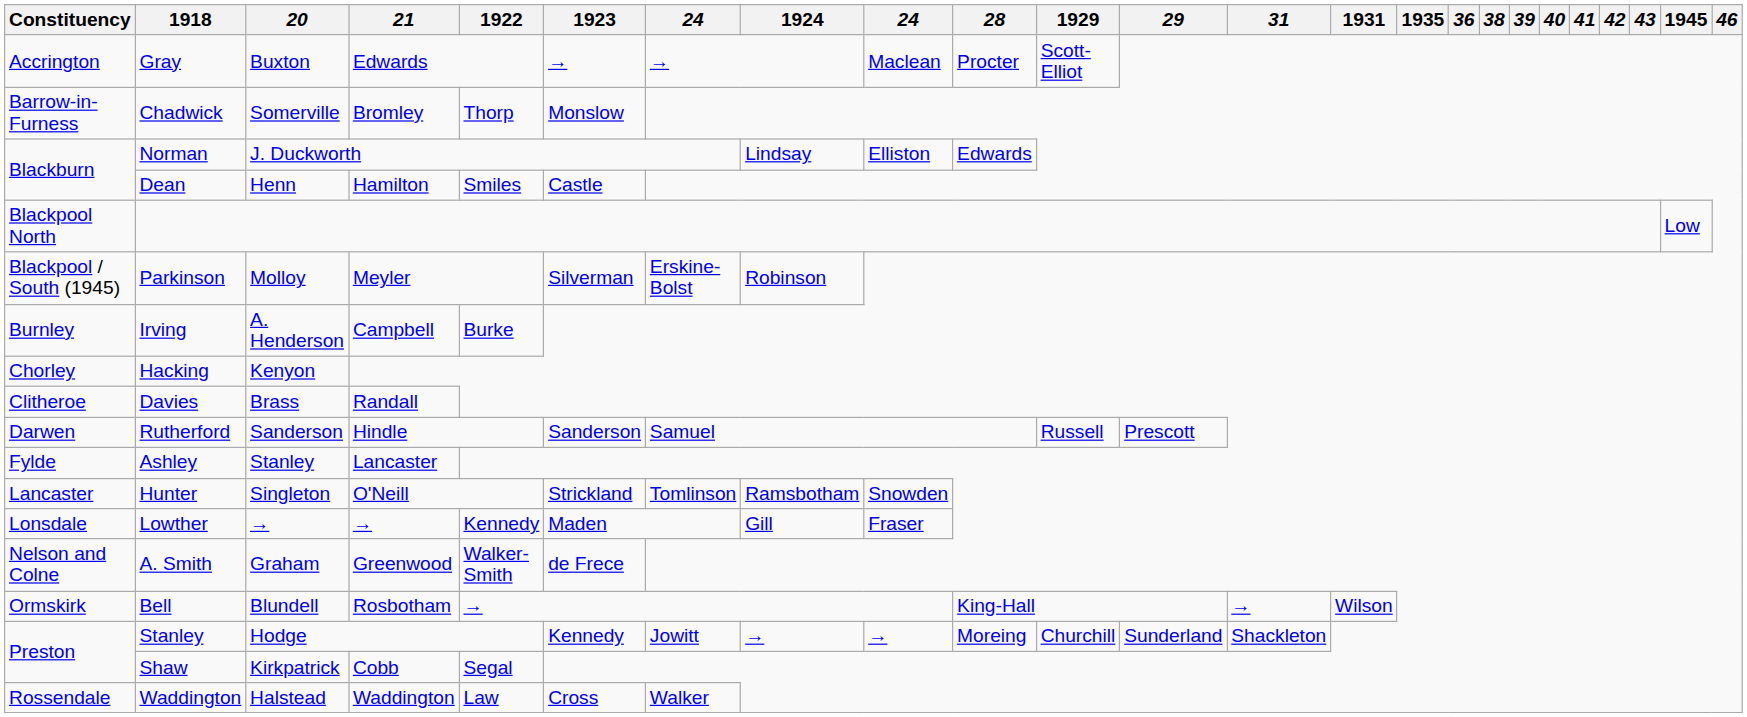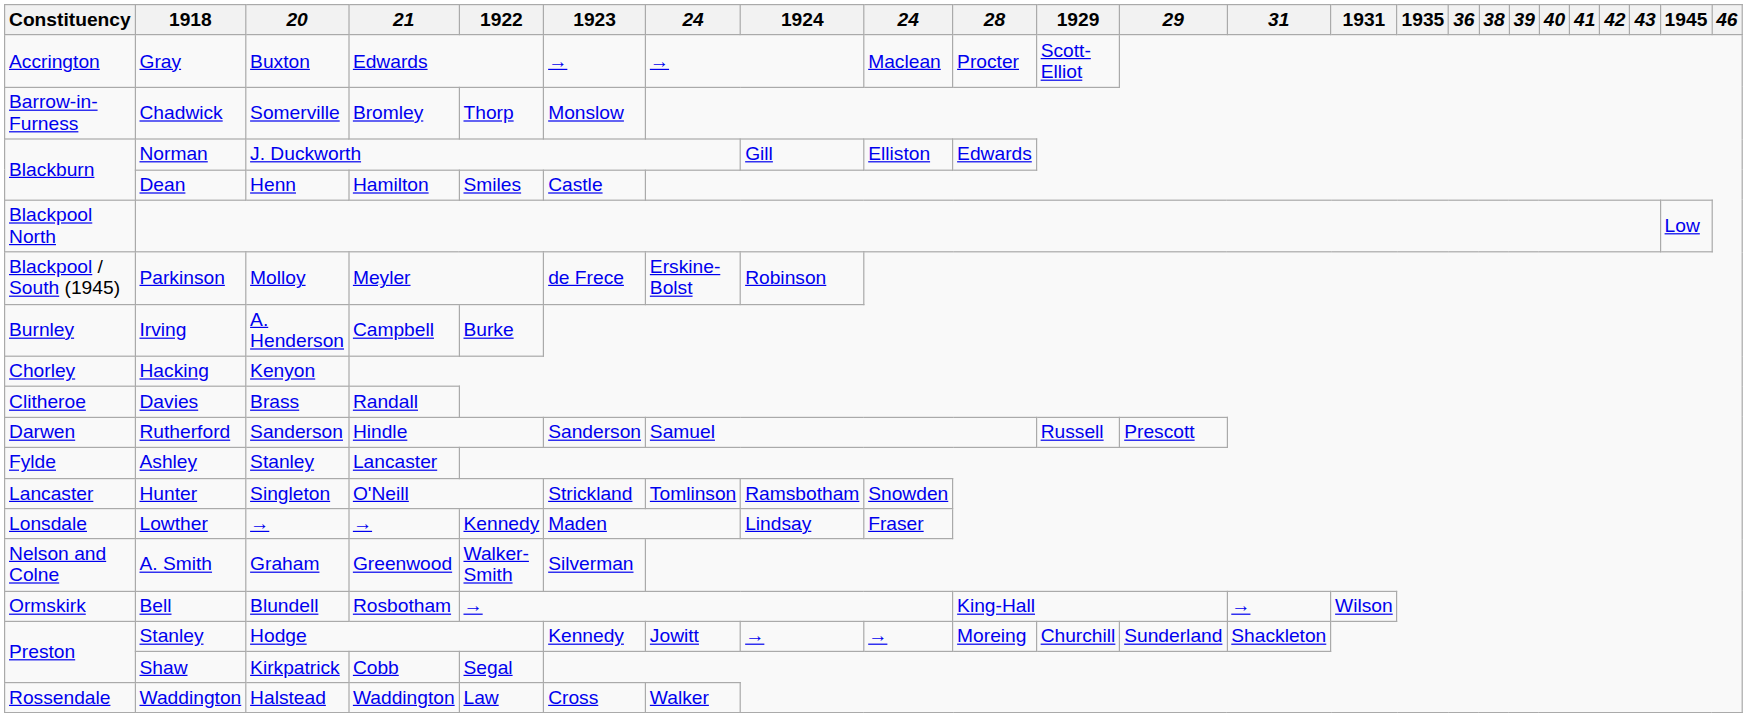(778, 154) Lindsay -> (759, 154) Gill
(591, 278) Silverman -> (586, 278) de Frece
(759, 523) Gill -> (778, 523) Lindsay
(586, 564) de Frece -> (591, 564) Silverman
